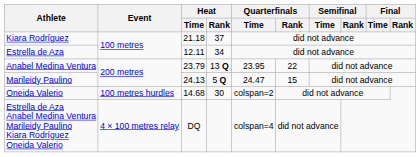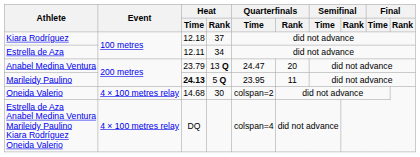(194, 39) 21.18 -> (194, 39) 12.18
(254, 66) 23.95 -> (254, 66) 24.47
(292, 66) 22 -> (292, 66) 20
(194, 80) normal -> (194, 80) bold
(254, 80) 24.47 -> (254, 80) 23.95
(292, 80) 15 -> (292, 80) 11
(137, 93) 100 metres hurdles -> (140, 93) 4 × 100 metres relay
